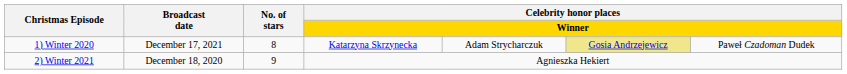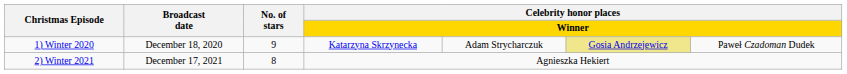(184, 44) December 17, 2021 -> (184, 44) December 18, 2020
(274, 44) 8 -> (274, 44) 9
(184, 60) December 18, 2020 -> (184, 60) December 17, 2021
(274, 60) 9 -> (274, 60) 8
